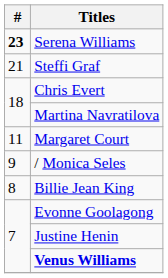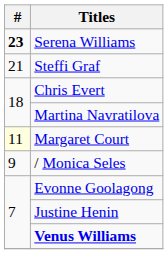(15, 138) no background -> (15, 138) lightyellow background
- row: (84, 187)
